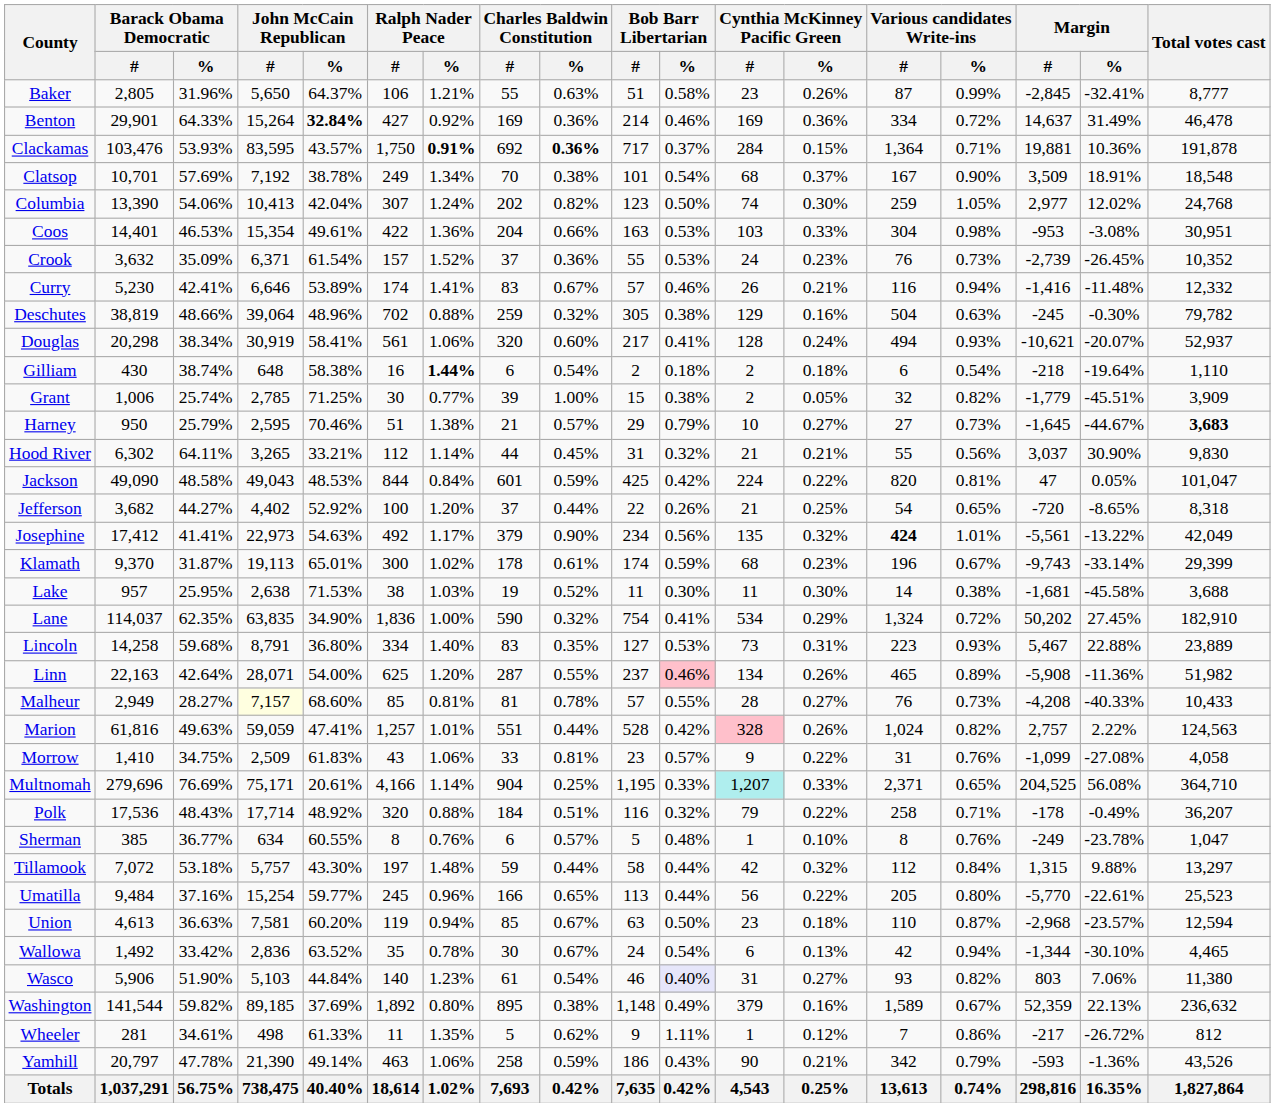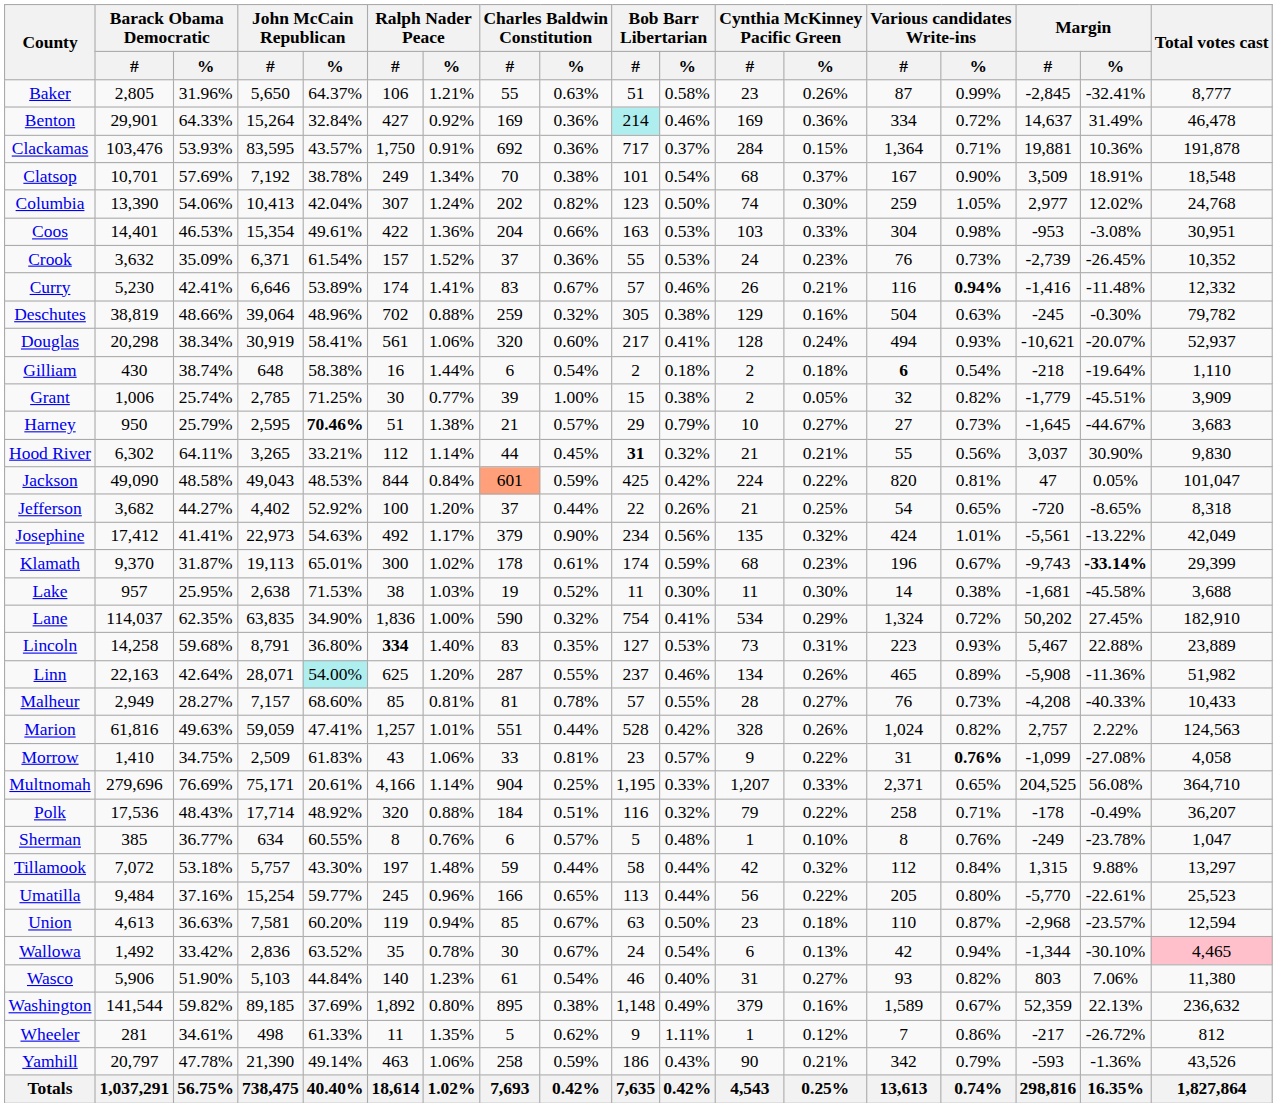(335, 120) bold -> (335, 120) normal
(636, 120) no background -> (636, 120) paleturquoise background
(451, 148) bold -> (451, 148) normal
(576, 148) bold -> (576, 148) normal
(978, 286) normal -> (978, 286) bold
(451, 369) bold -> (451, 369) normal
(904, 369) normal -> (904, 369) bold
(335, 425) normal -> (335, 425) bold
(1209, 425) bold -> (1212, 425) normal
(636, 452) normal -> (636, 452) bold
(510, 480) no background -> (510, 480) lightsalmon background
(904, 535) bold -> (904, 535) normal
(1114, 563) normal -> (1116, 563) bold
(395, 646) normal -> (395, 646) bold
(335, 674) no background -> (335, 674) paleturquoise background
(687, 674) pink background -> (687, 674) no background
(270, 701) lightyellow background -> (270, 701) no background
(750, 729) pink background -> (750, 729) no background
(978, 757) normal -> (978, 757) bold
(750, 784) paleturquoise background -> (750, 784) no background
(1209, 950) no background -> (1212, 950) pink background
(687, 978) lavender background -> (687, 978) no background
